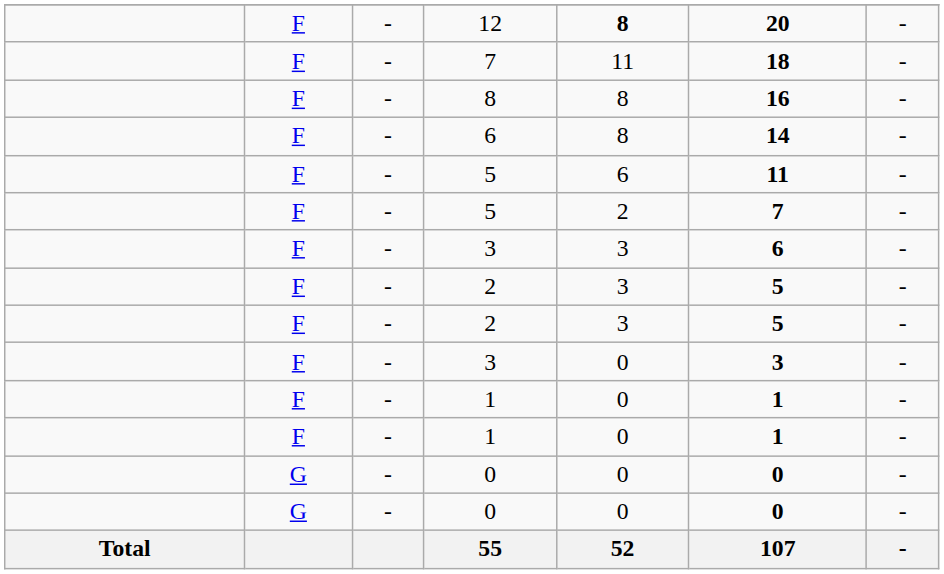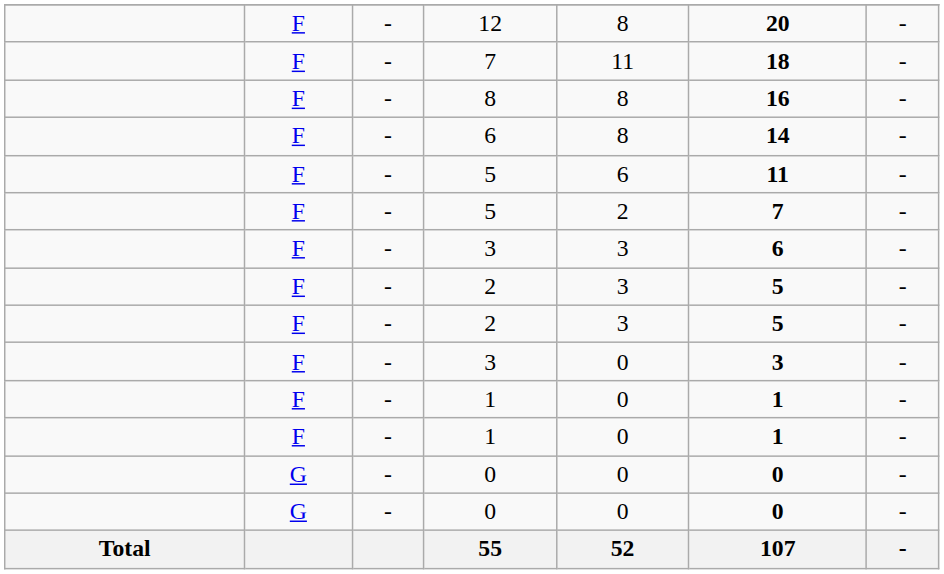(623, 23) bold -> (623, 23) normal
